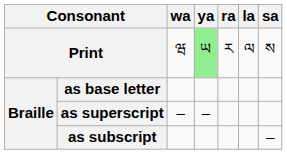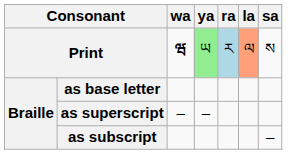(181, 48) normal -> (181, 48) bold
(228, 48) no background -> (228, 48) lightblue background
(249, 48) no background -> (249, 48) lightsalmon background
